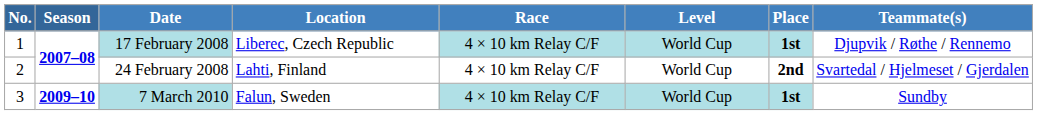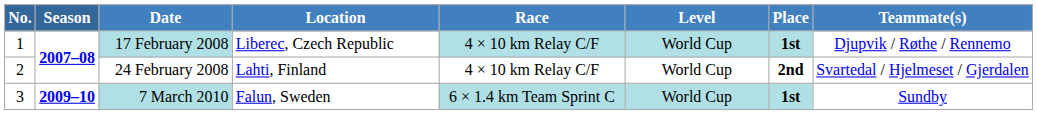(532, 96) 4 × 10 km Relay C/F -> (532, 96) 6 × 1.4 km Team Sprint C
